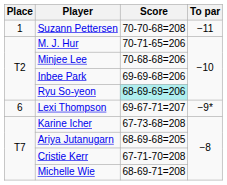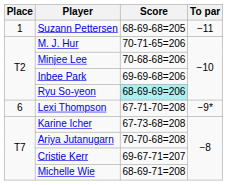(154, 28) 70-70-68=208 -> (154, 28) 68-69-68=205
(154, 108) 69-67-71=207 -> (154, 108) 67-71-70=208
(154, 140) 68-69-68=205 -> (154, 140) 70-70-68=208
(154, 156) 67-71-70=208 -> (154, 156) 69-67-71=207
